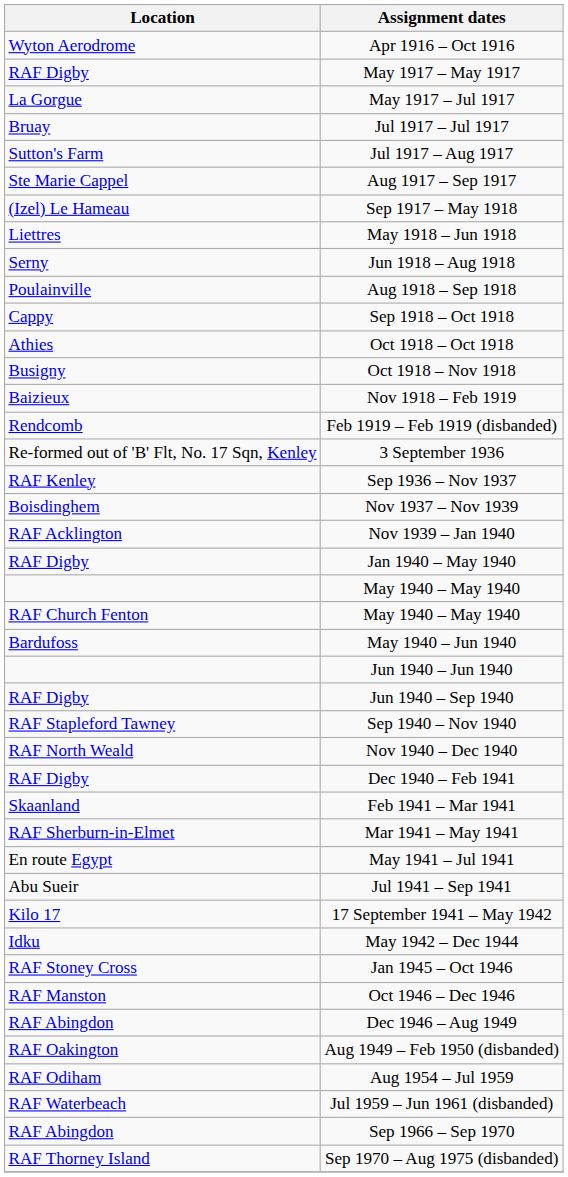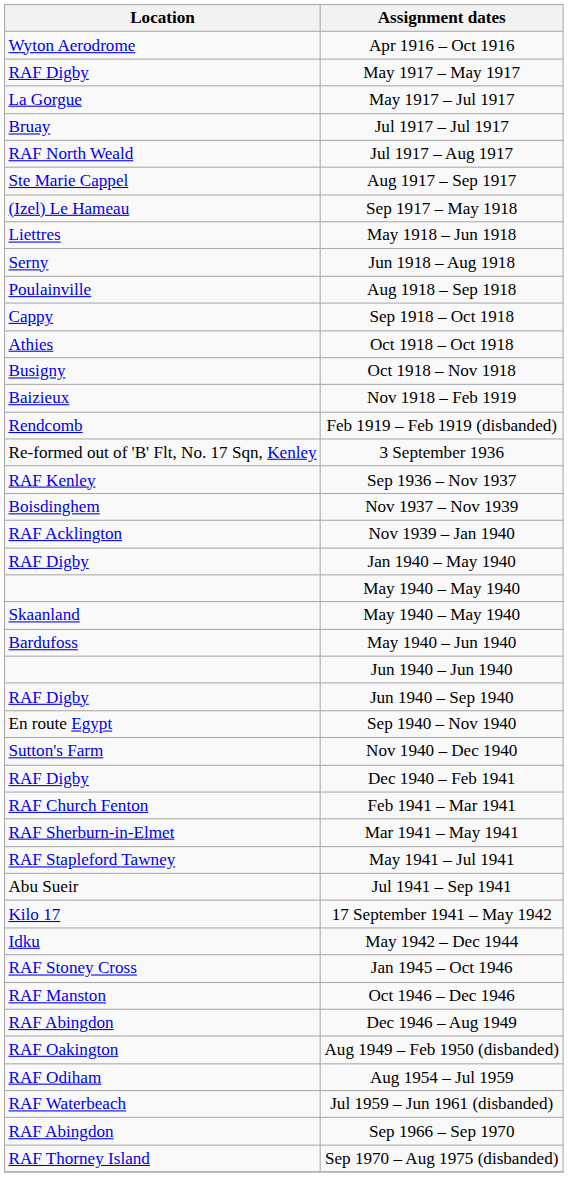(56, 153) Sutton's Farm -> (71, 153) RAF North Weald
(78, 615) RAF Church Fenton -> (44, 615) Skaanland
(92, 724) RAF Stapleford Tawney -> (60, 724) En route Egypt
(71, 751) RAF North Weald -> (56, 751) Sutton's Farm
(44, 805) Skaanland -> (78, 805) RAF Church Fenton
(60, 859) En route Egypt -> (92, 859) RAF Stapleford Tawney
